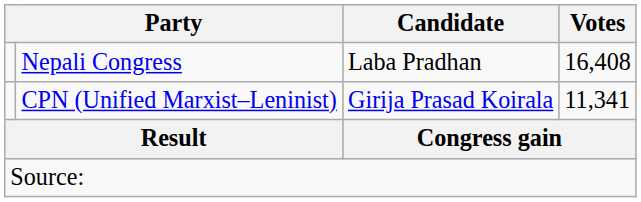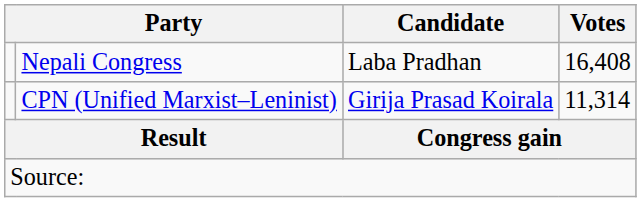(597, 100) 11,341 -> (597, 100) 11,314
